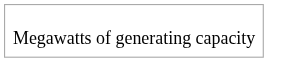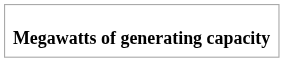(134, 38) normal -> (142, 38) bold
